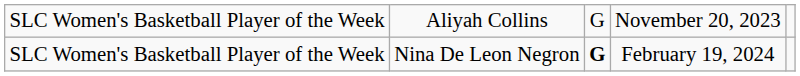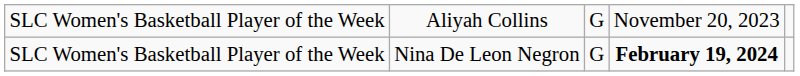(597, 53) bold -> (597, 53) normal
(698, 53) normal -> (697, 53) bold
